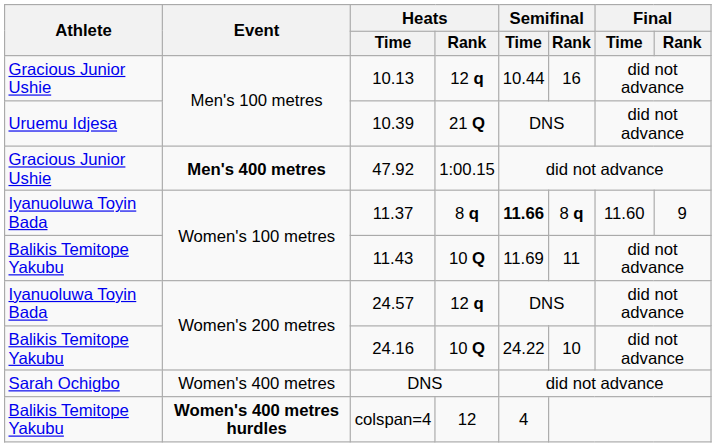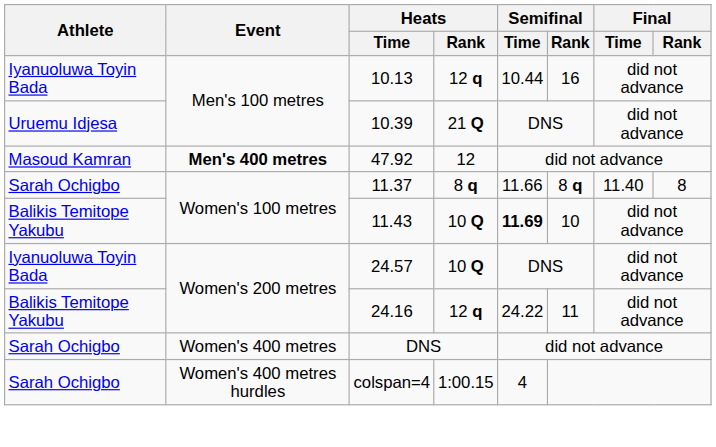(67, 79) Gracious Junior Ushie -> (72, 79) Iyanuoluwa Toyin Bada
(67, 169) Gracious Junior Ushie -> (70, 159) Masoud Kamran
(467, 169) 1:00.15 -> (466, 159) 12
(72, 214) Iyanuoluwa Toyin Bada -> (64, 186) Sarah Ochigbo
(524, 214) bold -> (522, 186) normal
(624, 214) 11.60 -> (623, 186) 11.40
(682, 214) 9 -> (682, 186) 8
(524, 259) normal -> (522, 221) bold
(571, 259) 11 -> (570, 221) 10
(467, 303) 12 q -> (466, 266) 10 Q
(467, 348) 10 Q -> (466, 311) 12 q
(571, 348) 10 -> (570, 311) 11
(69, 420) Balikis Temitope Yakubu -> (64, 383) Sarah Ochigbo
(257, 420) bold -> (258, 383) normal
(467, 420) 12 -> (466, 383) 1:00.15
